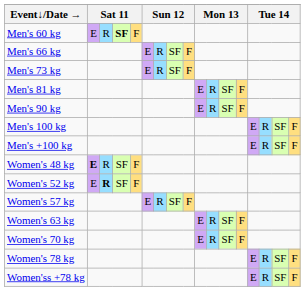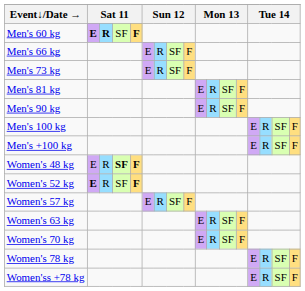(94, 33) normal -> (93, 33) bold
(106, 33) normal -> (106, 33) bold
(122, 33) bold -> (121, 33) normal
(136, 33) normal -> (136, 33) bold
(94, 164) bold -> (93, 164) normal
(122, 164) normal -> (121, 164) bold
(136, 164) normal -> (136, 164) bold
(94, 183) normal -> (93, 183) bold
(106, 183) bold -> (106, 183) normal
(136, 183) normal -> (136, 183) bold
